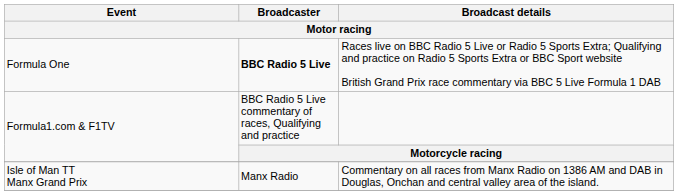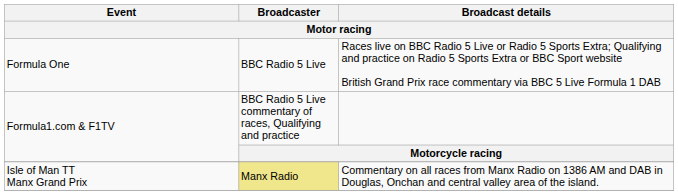(286, 65) bold -> (283, 65) normal
(270, 176) no background -> (270, 176) khaki background
